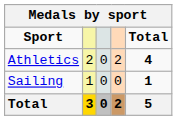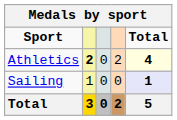(89, 60) normal -> (89, 60) bold
(148, 60) no background -> (148, 60) lightyellow background
(148, 82) no background -> (148, 82) lavender background
